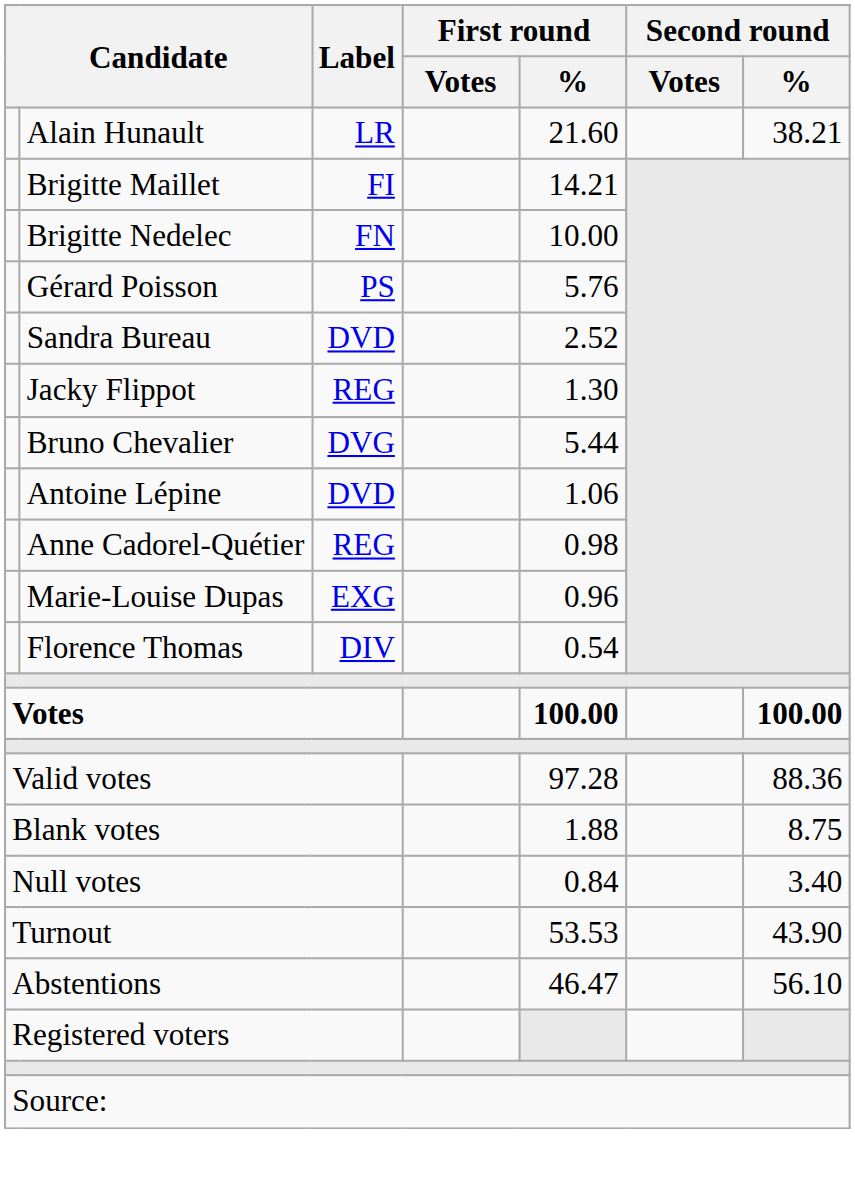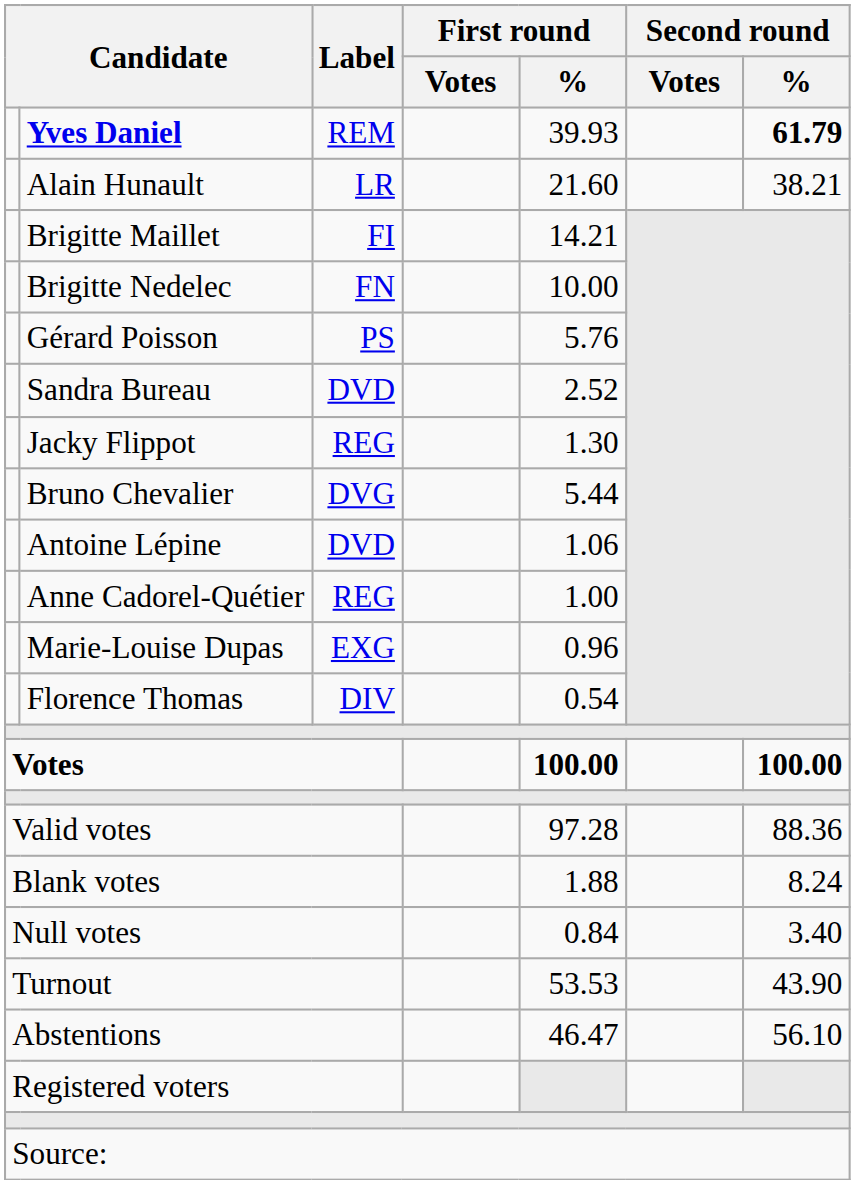+ row: (104, 133)
(591, 544) 0.98 -> (591, 595) 1.00
(815, 830) 8.75 -> (815, 881) 8.24
